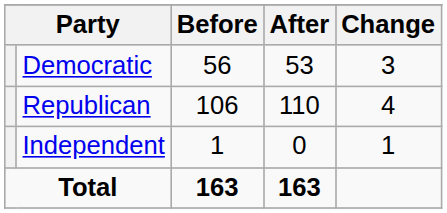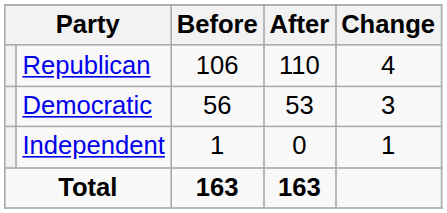rows swapped: (87, 106) <-> (87, 65)
